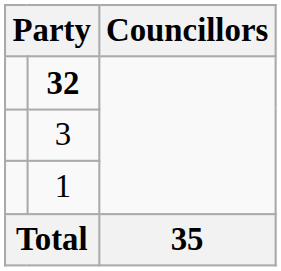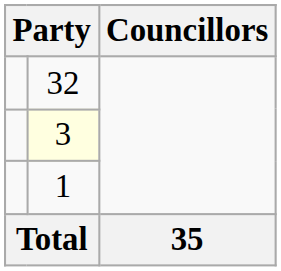(63, 82) bold -> (63, 82) normal
(63, 134) no background -> (63, 134) lightyellow background
